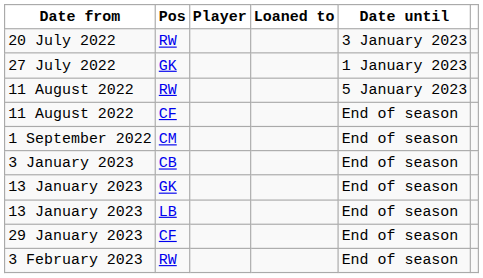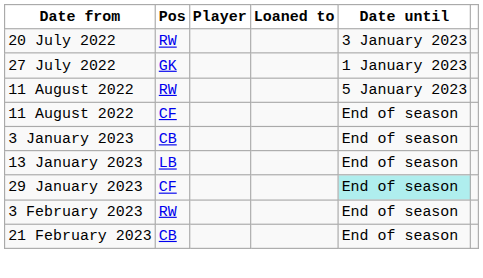- row: (80, 139)
- row: (75, 187)
(400, 236) no background -> (400, 187) paleturquoise background
+ row: (80, 236)
